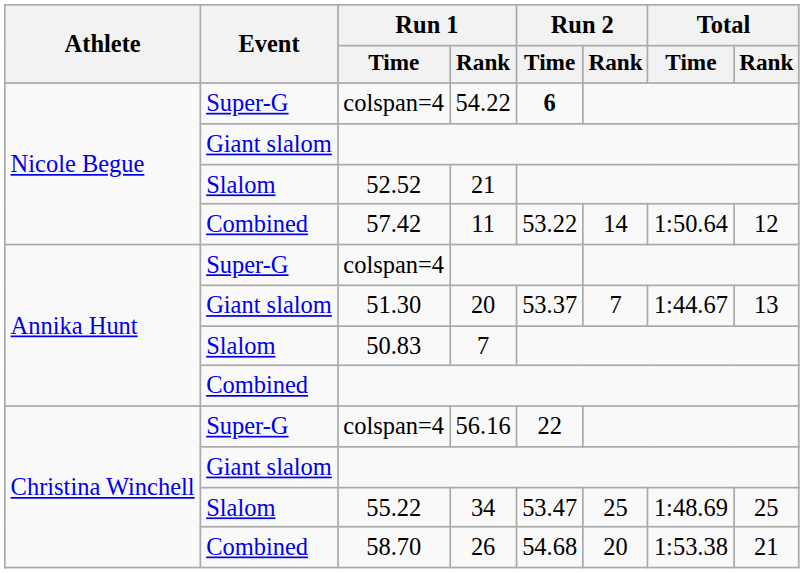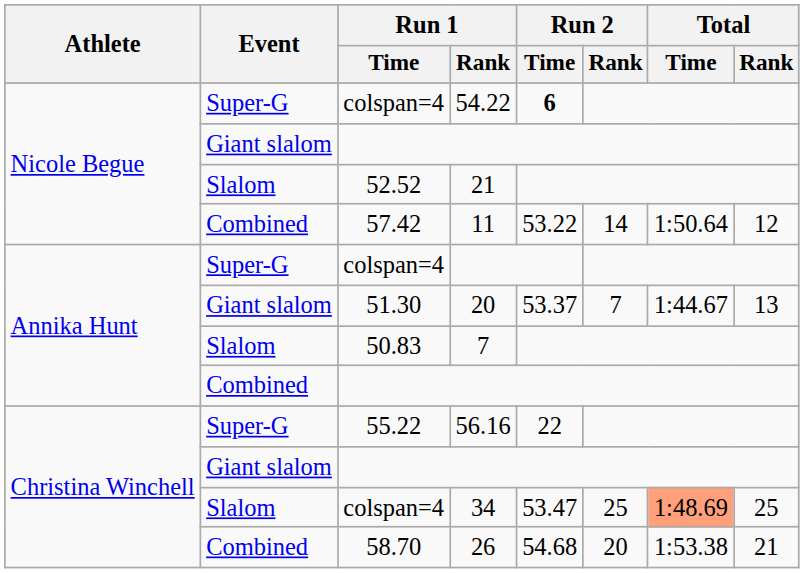(394, 426) colspan=4 -> (394, 426) 55.22
(394, 507) 55.22 -> (394, 507) colspan=4
(691, 507) no background -> (691, 507) lightsalmon background
